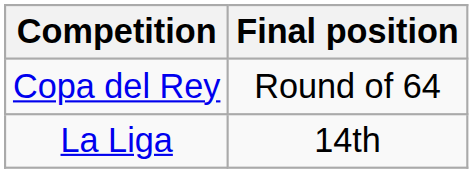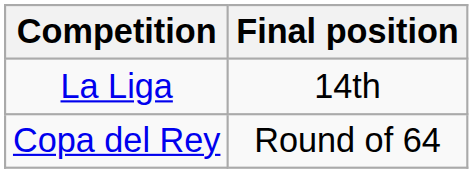rows swapped: (117, 140) <-> (117, 85)
